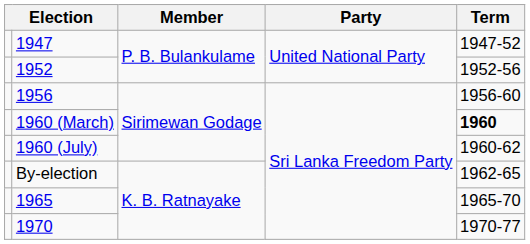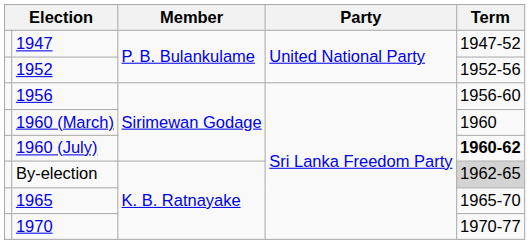(478, 122) bold -> (478, 122) normal
(490, 148) normal -> (490, 148) bold
(490, 174) no background -> (490, 174) lightgrey background
